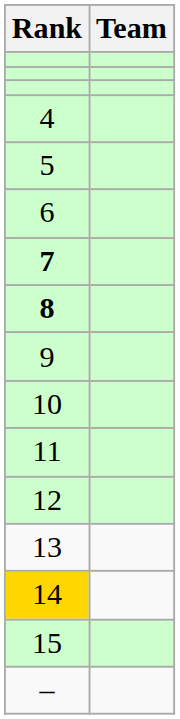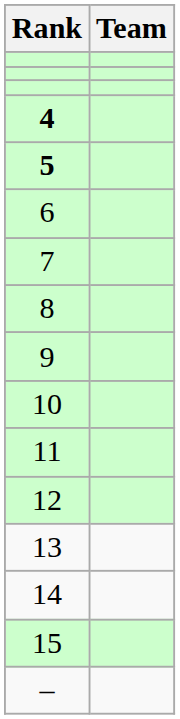(47, 117) normal -> (47, 117) bold
(47, 165) normal -> (47, 165) bold
(47, 260) bold -> (47, 260) normal
(47, 308) bold -> (47, 308) normal
(47, 594) gold background -> (47, 594) no background
